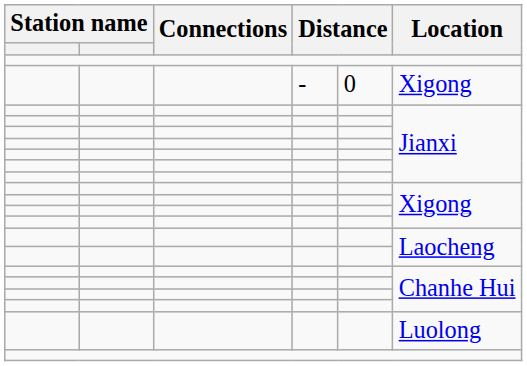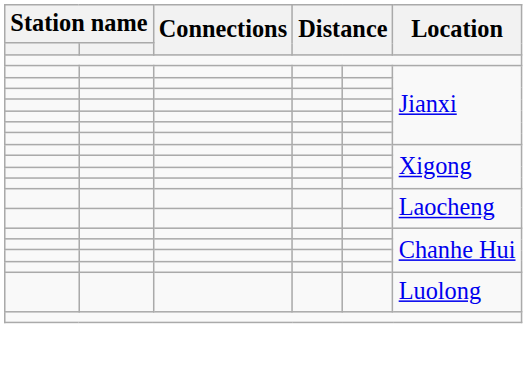- row: (42, 85)
